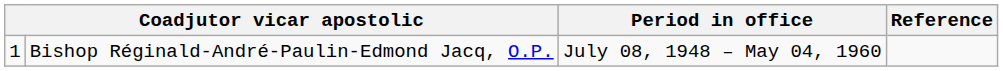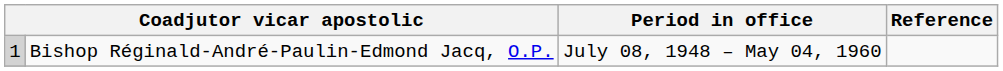(15, 51) no background -> (15, 51) lightgrey background
